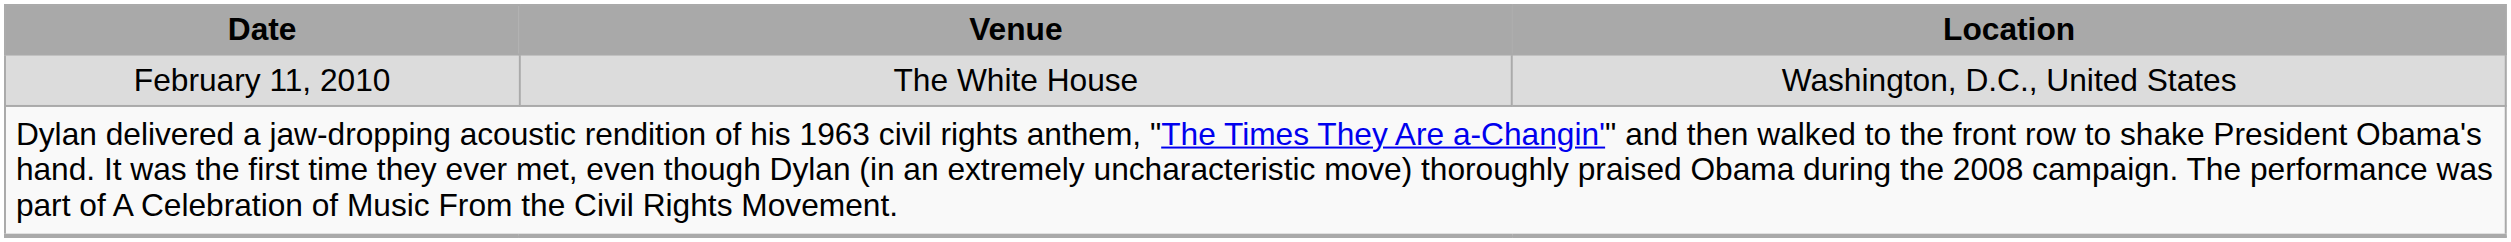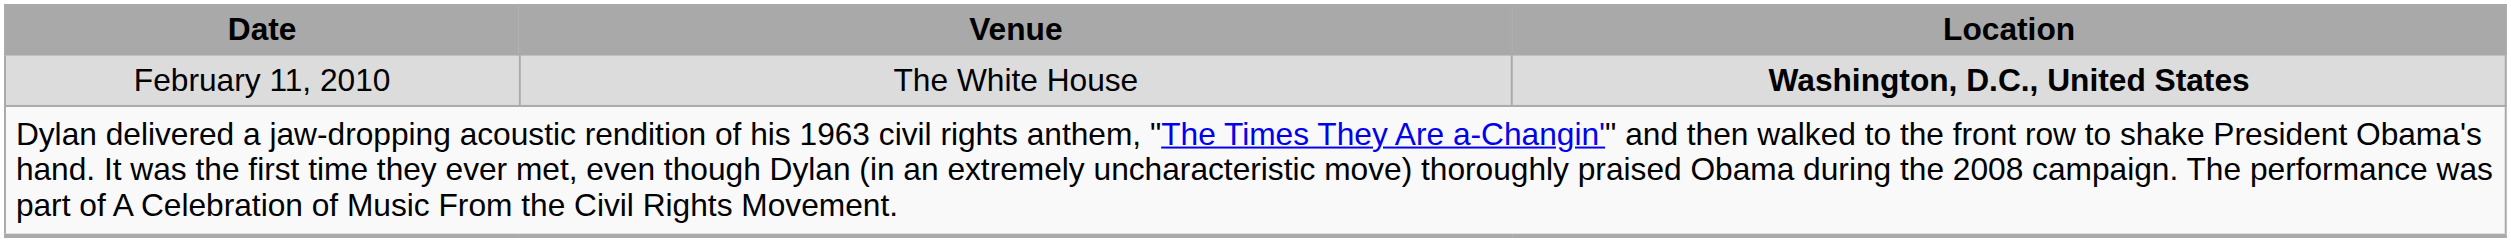(2009, 79) normal -> (2009, 79) bold
